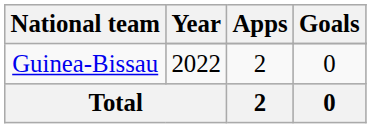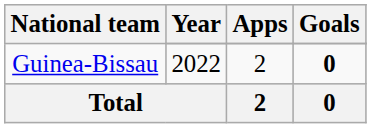(329, 63) normal -> (329, 63) bold
